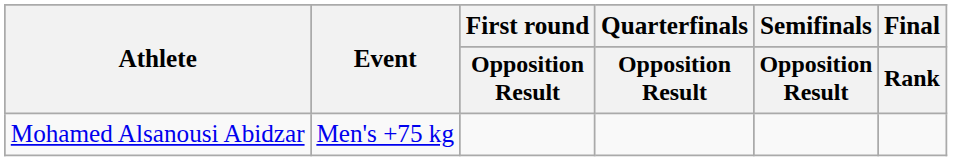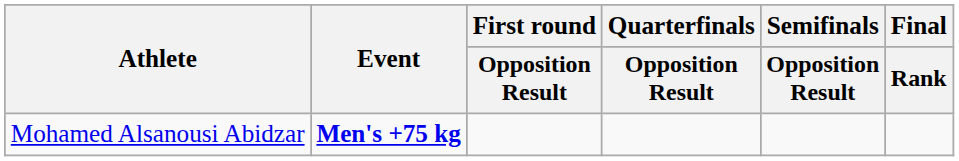(385, 134) normal -> (389, 134) bold
